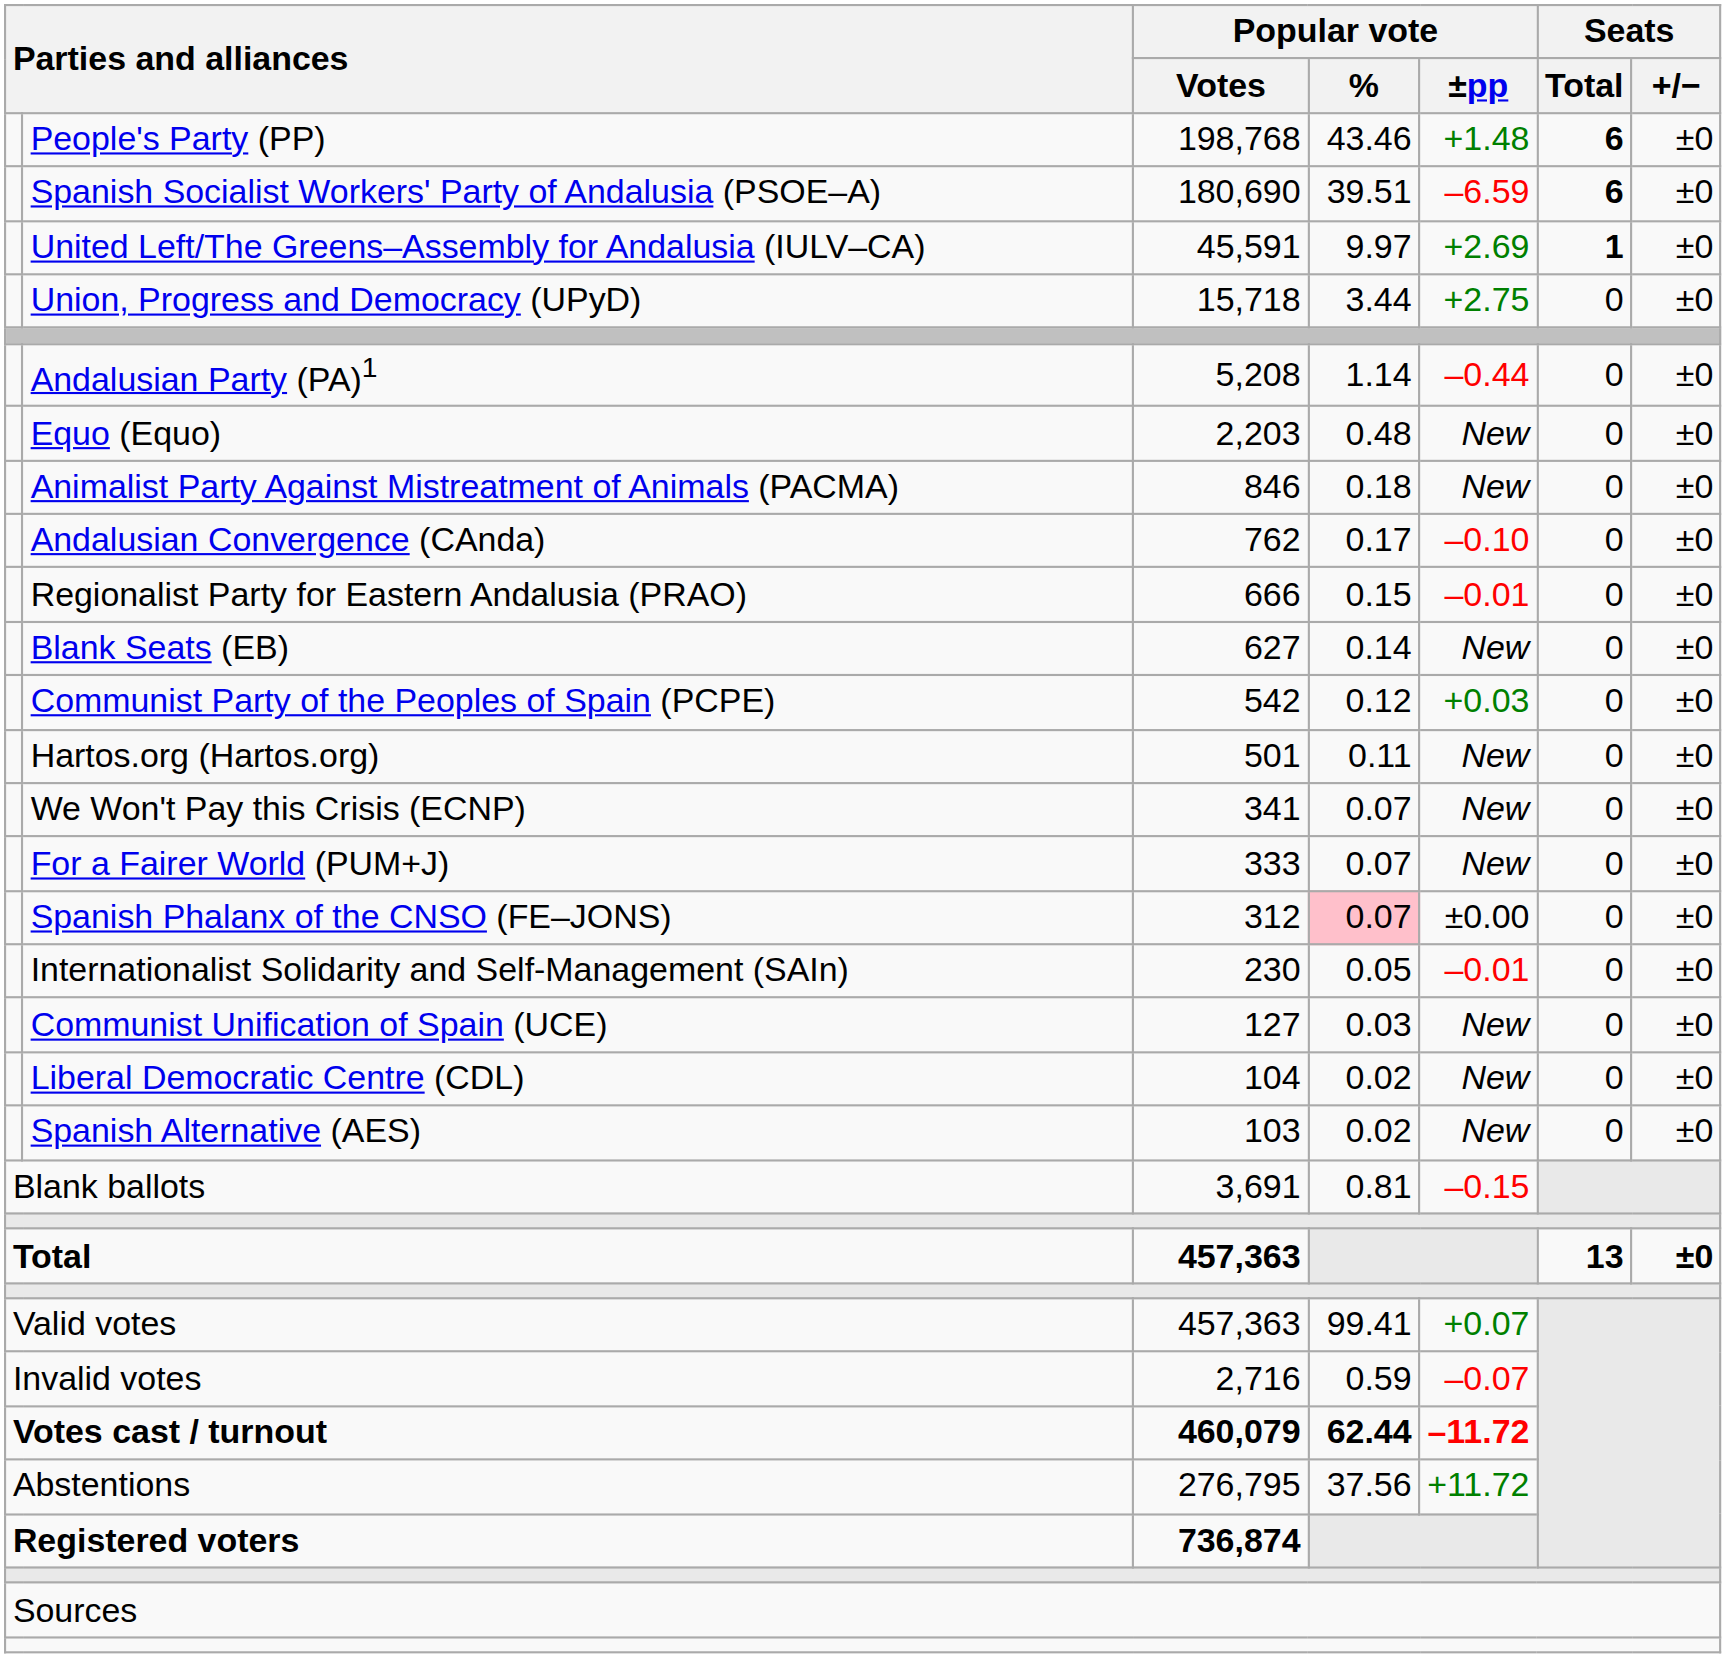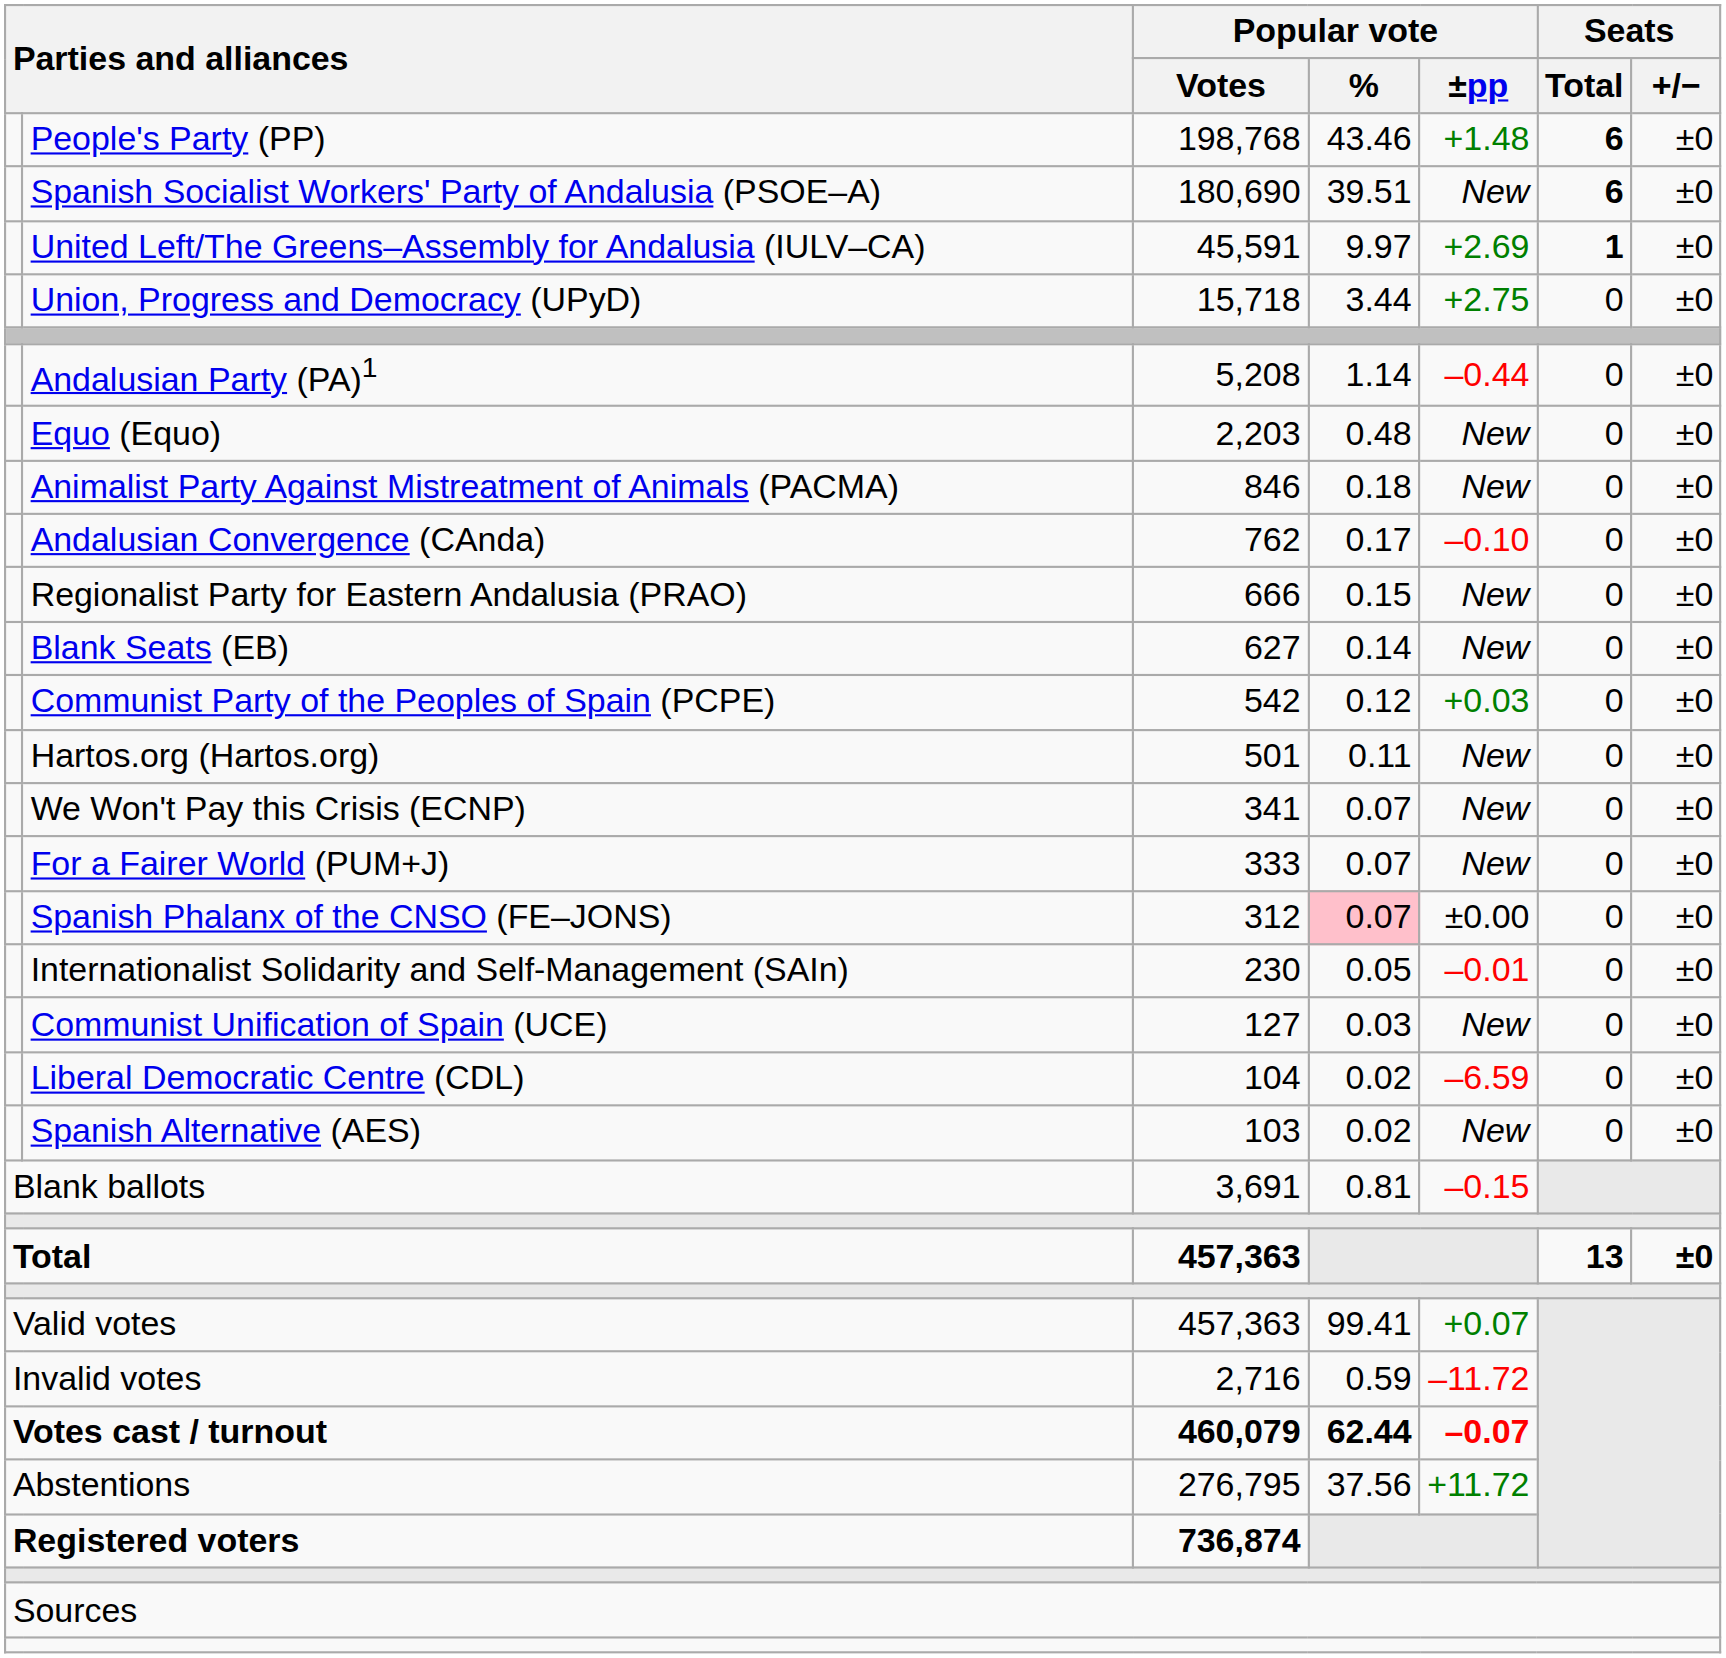(1487, 192) –6.59 -> (1495, 192) New
(1487, 594) –0.01 -> (1495, 594) New
(1495, 1078) New -> (1487, 1078) –6.59
(1487, 1378) –0.07 -> (1479, 1378) –11.72
(1478, 1432) –11.72 -> (1487, 1432) –0.07
